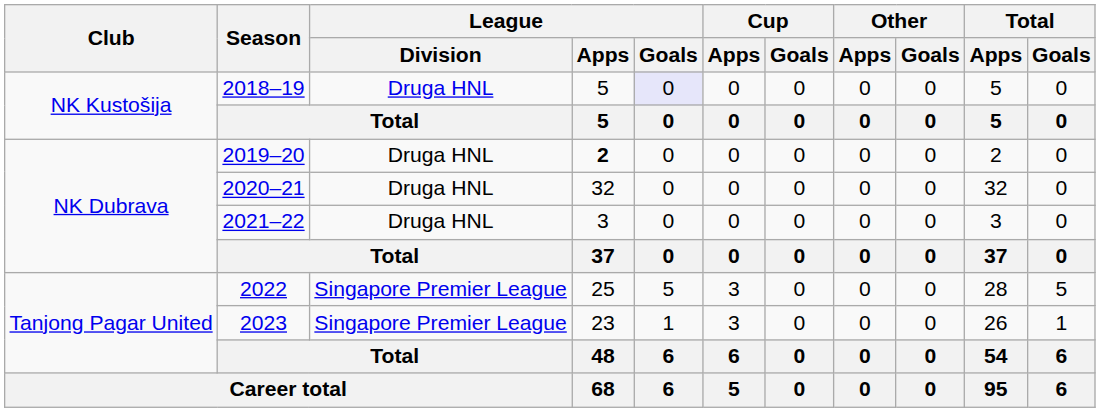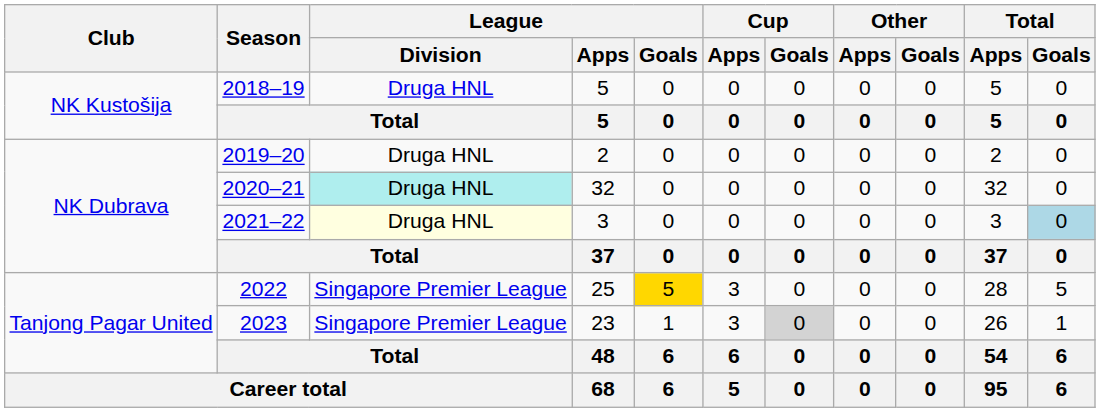(668, 88) lavender background -> (668, 88) no background
(603, 155) bold -> (603, 155) normal
(441, 188) no background -> (441, 188) paleturquoise background
(441, 222) no background -> (441, 222) lightyellow background
(1061, 222) no background -> (1061, 222) lightblue background
(668, 289) no background -> (668, 289) gold background
(799, 322) no background -> (799, 322) lightgrey background
